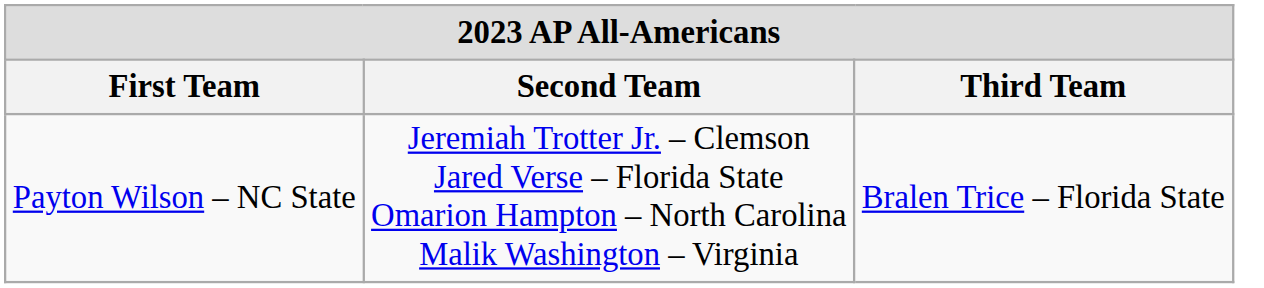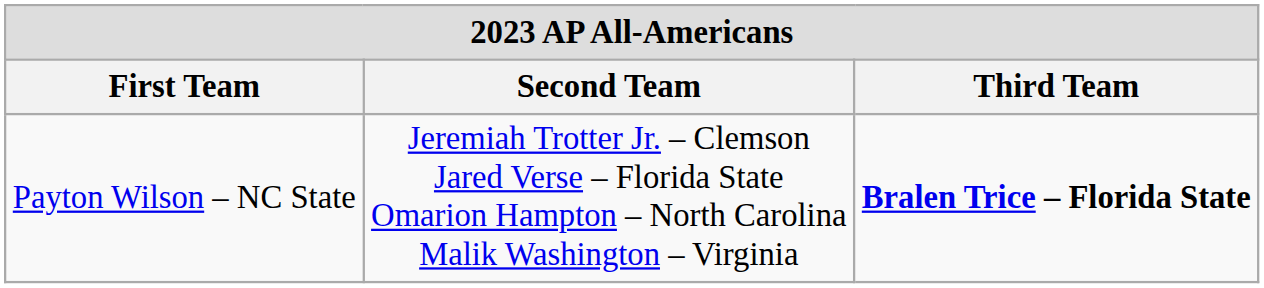(1043, 197) normal -> (1056, 197) bold
